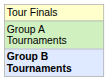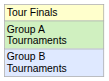(39, 63) bold -> (37, 63) normal
